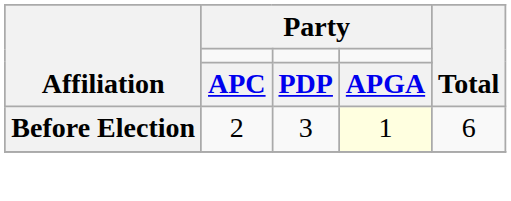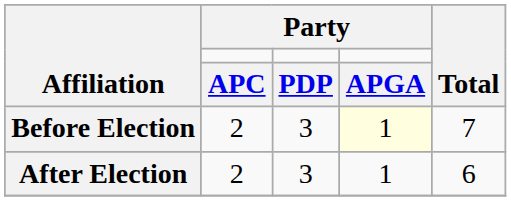(469, 128) 6 -> (469, 128) 7
+ row: (103, 172)
